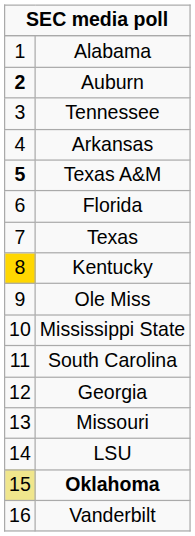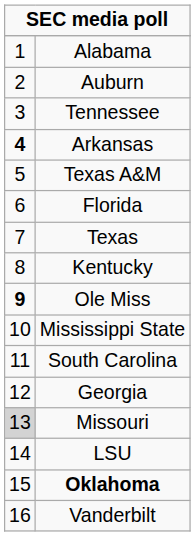(20, 82) bold -> (20, 82) normal
(20, 144) normal -> (20, 144) bold
(20, 175) bold -> (20, 175) normal
(20, 268) gold background -> (20, 268) no background
(20, 299) normal -> (20, 299) bold
(20, 422) no background -> (20, 422) lightgrey background
(20, 484) khaki background -> (20, 484) no background
